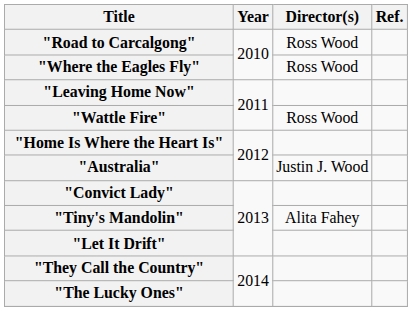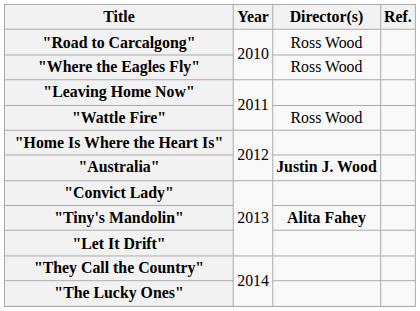(322, 167) normal -> (326, 167) bold
(322, 218) normal -> (326, 218) bold
